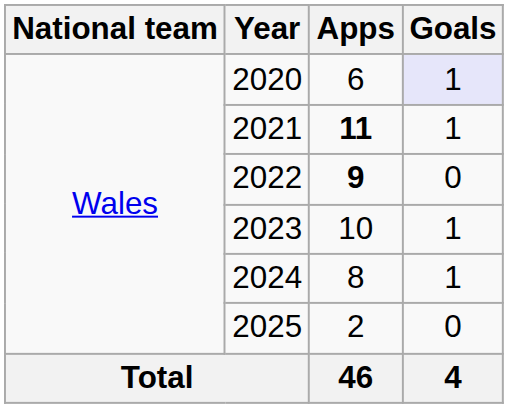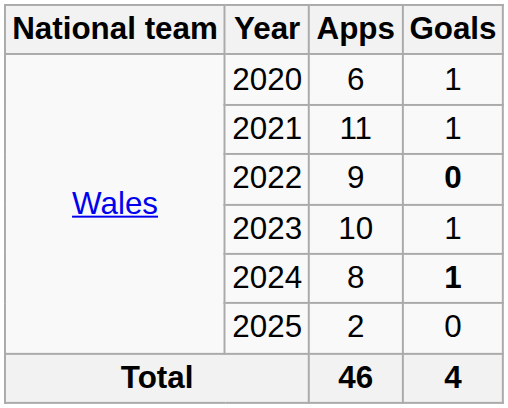(453, 79) lavender background -> (453, 79) no background
(356, 128) bold -> (356, 128) normal
(356, 178) bold -> (356, 178) normal
(453, 178) normal -> (453, 178) bold
(453, 278) normal -> (453, 278) bold
